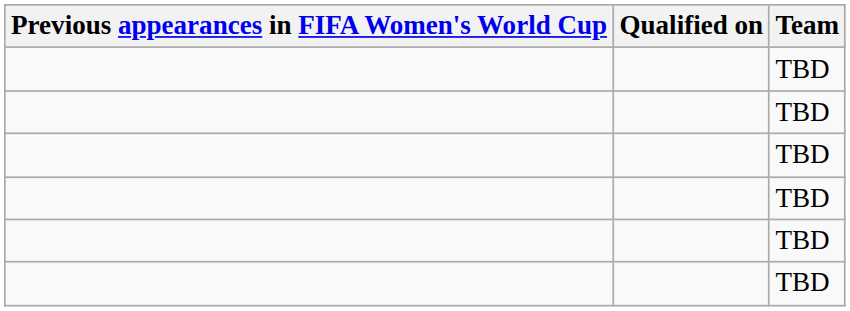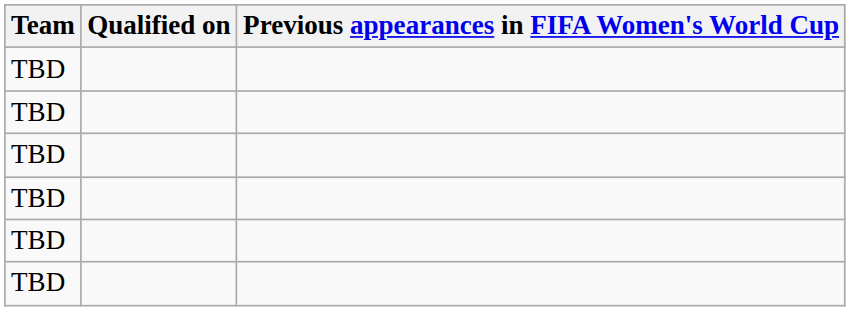columns swapped: (807, 25) <-> (309, 25)
